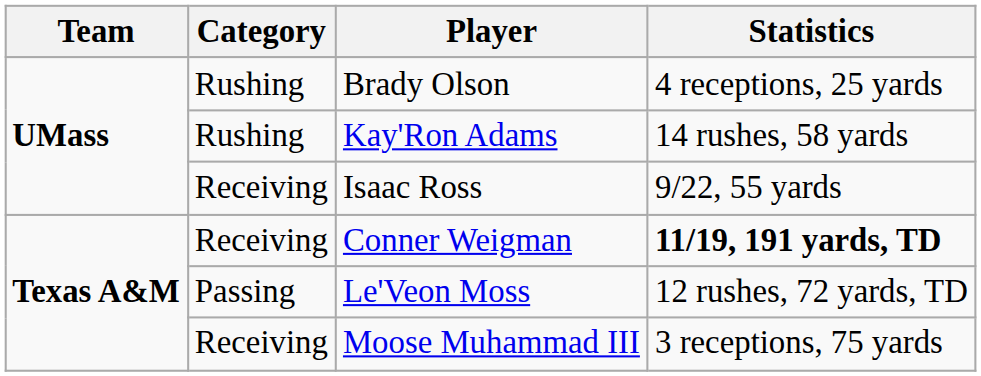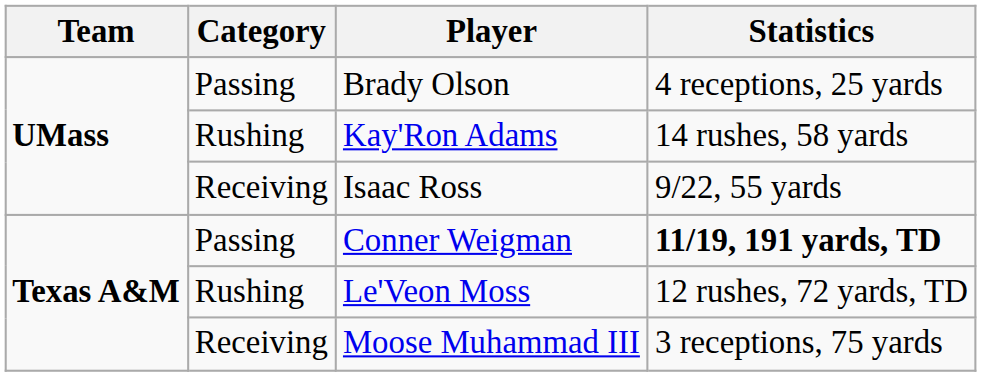(250, 83) Rushing -> (245, 83) Passing
(261, 239) Receiving -> (245, 239) Passing
(245, 291) Passing -> (250, 291) Rushing
